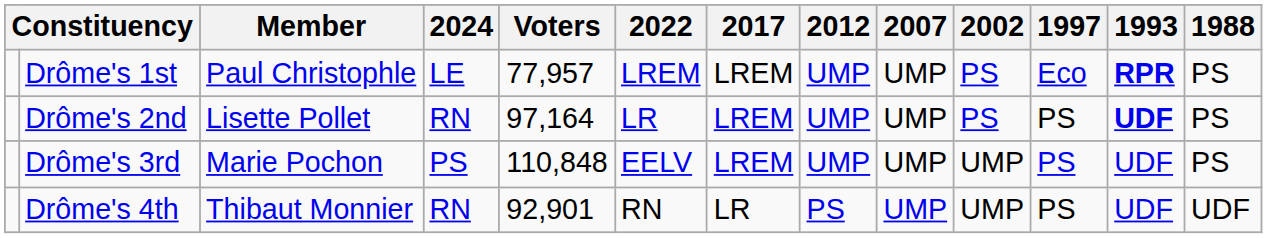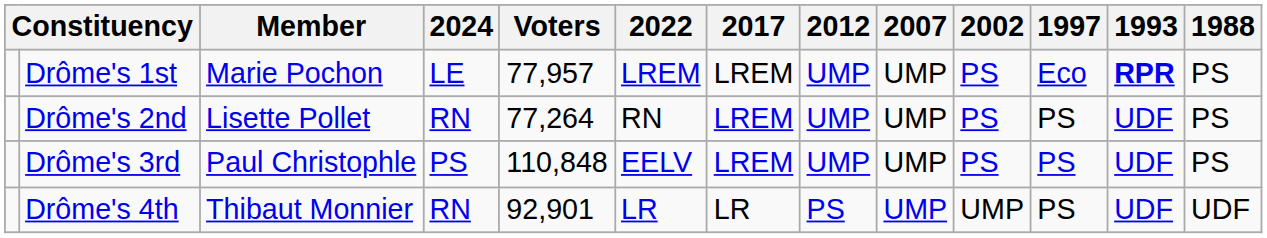(311, 72) Paul Christophle -> (294, 72) Marie Pochon
(550, 118) 97,164 -> (550, 118) 77,264
(639, 118) LR -> (642, 118) RN
(1144, 118) bold -> (1144, 118) normal
(294, 163) Marie Pochon -> (311, 163) Paul Christophle
(992, 163) UMP -> (979, 163) PS
(642, 208) RN -> (639, 208) LR
